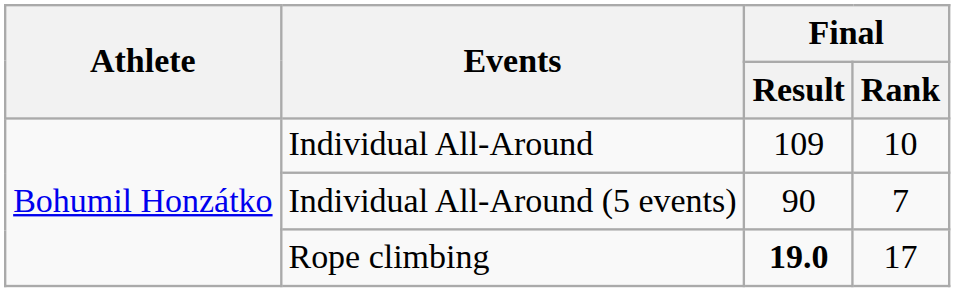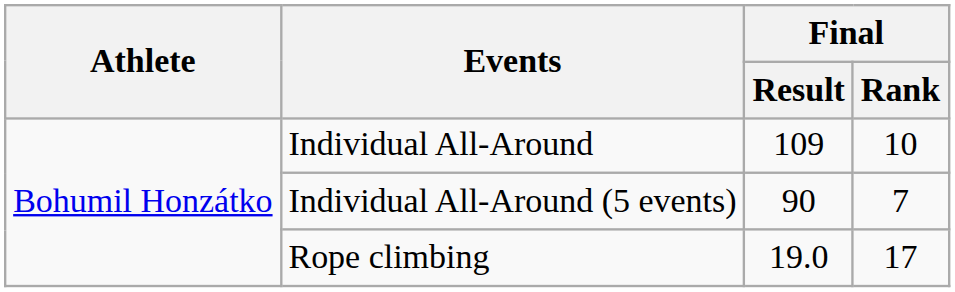(799, 257) bold -> (799, 257) normal
